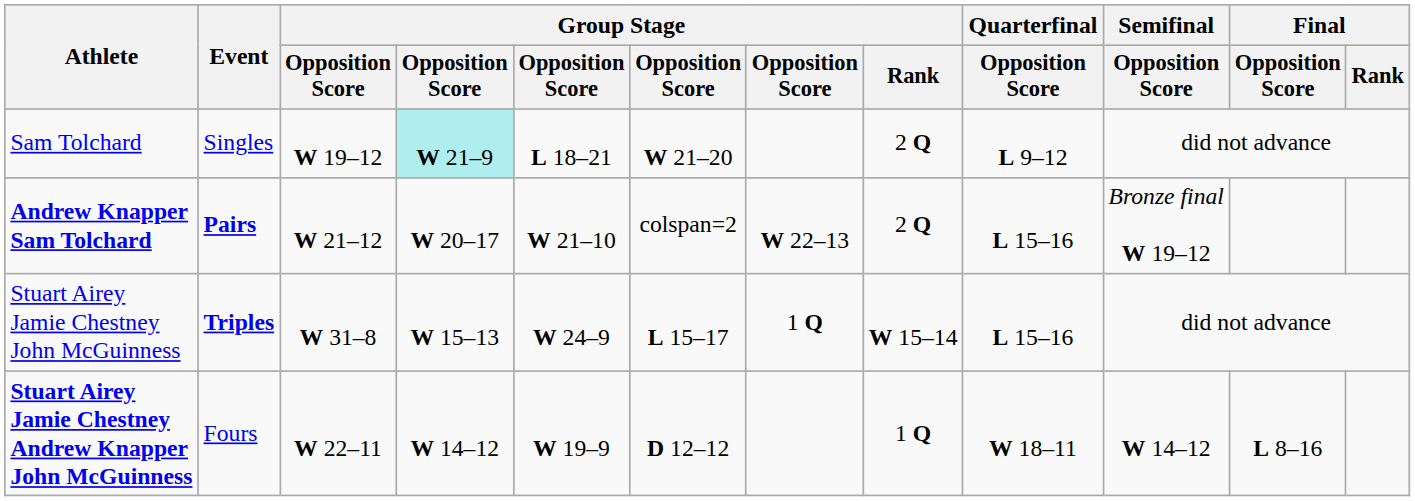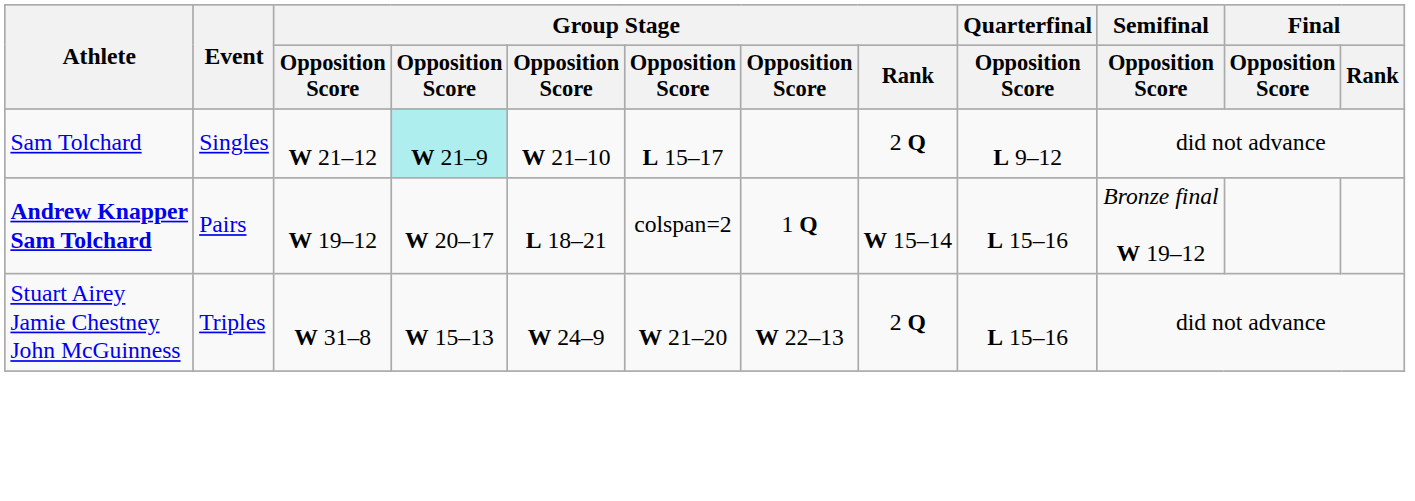(338, 157) W 19–12 -> (333, 157) W 21–12
(571, 157) L 18–21 -> (566, 157) W 21–10
(688, 157) W 21–20 -> (683, 157) L 15–17
(230, 225) bold -> (223, 225) normal
(338, 239) W 21–12 -> (333, 239) W 19–12
(571, 239) W 21–10 -> (566, 239) L 18–21
(805, 239) W 22–13 -> (800, 225) 1 Q
(913, 225) 2 Q -> (908, 239) W 15–14
(239, 322) bold -> (232, 322) normal
(688, 336) L 15–17 -> (683, 336) W 21–20
(805, 322) 1 Q -> (800, 336) W 22–13
(913, 336) W 15–14 -> (908, 322) 2 Q
- row: (101, 433)
